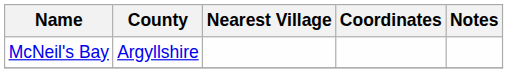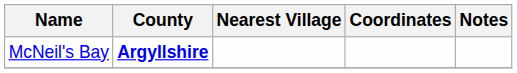(158, 51) normal -> (163, 51) bold
